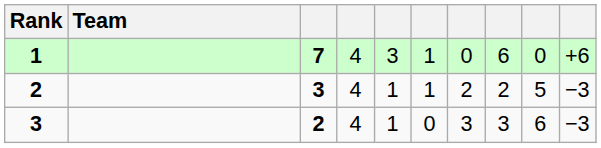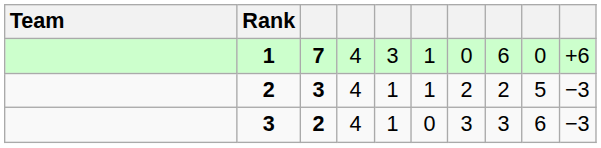columns swapped: (36, 21) <-> (100, 21)
